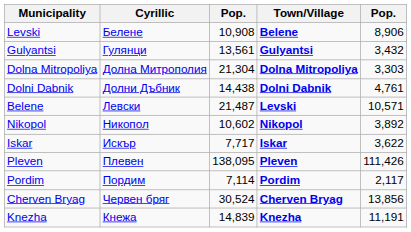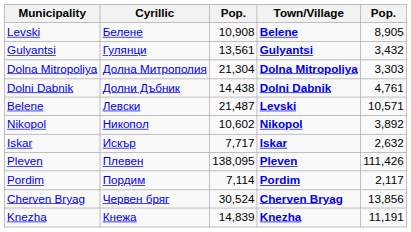(389, 32) 8,906 -> (389, 32) 8,905
(389, 143) 3,622 -> (389, 143) 2,632
